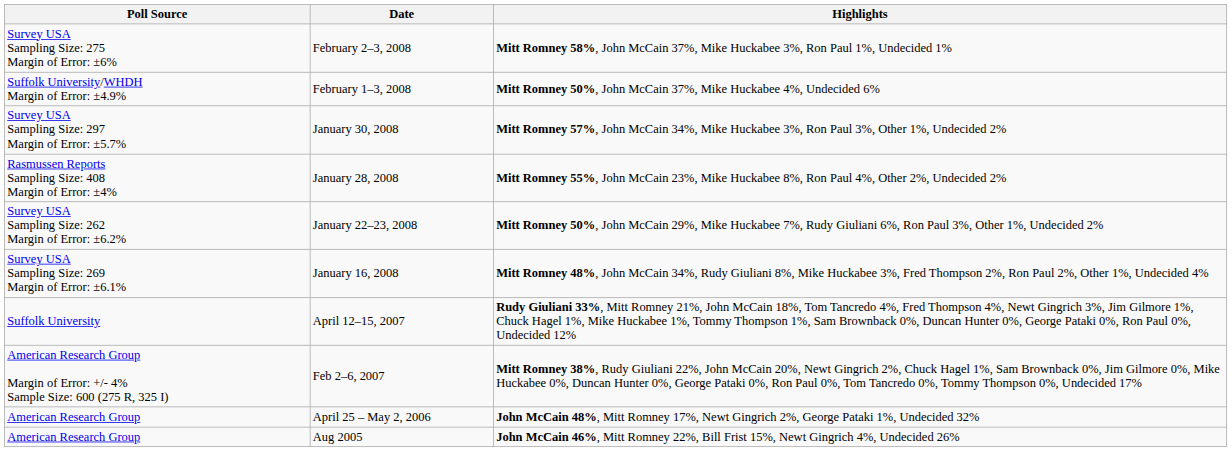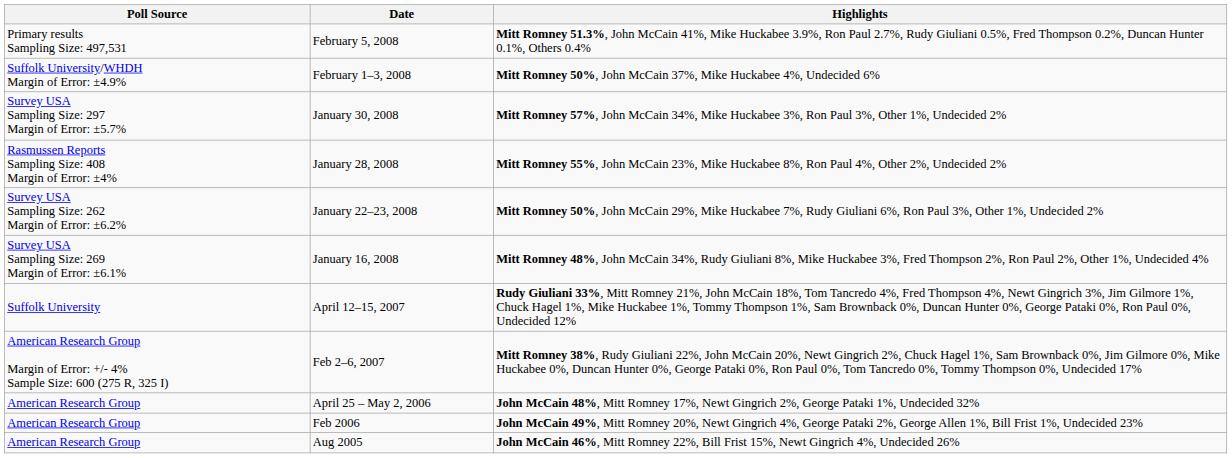+ row: (356, 41)
- row: (362, 48)
+ row: (336, 422)
